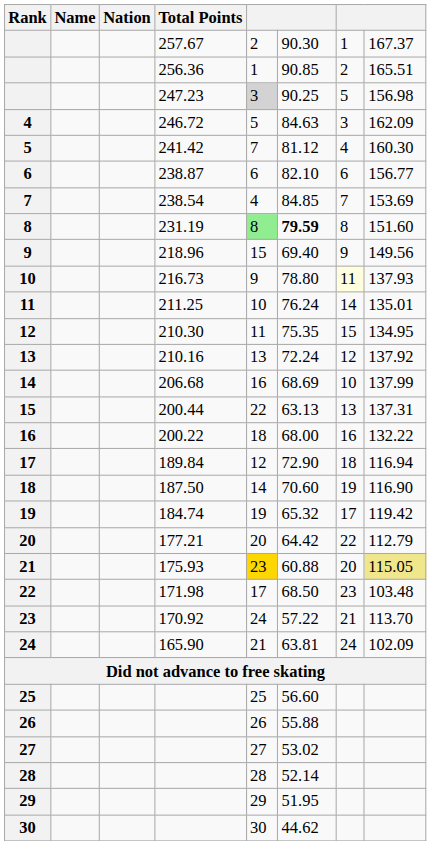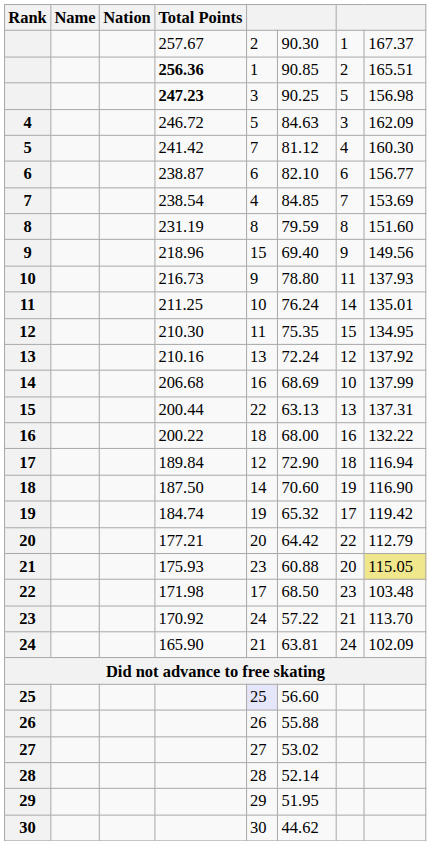(181, 69) normal -> (181, 69) bold
(181, 95) normal -> (181, 95) bold
(254, 95) lightgrey background -> (254, 95) no background
(254, 226) lightgreen background -> (254, 226) no background
(300, 226) bold -> (300, 226) normal
(348, 278) lightyellow background -> (348, 278) no background
(258, 566) gold background -> (258, 566) no background
(258, 697) no background -> (258, 697) lavender background
